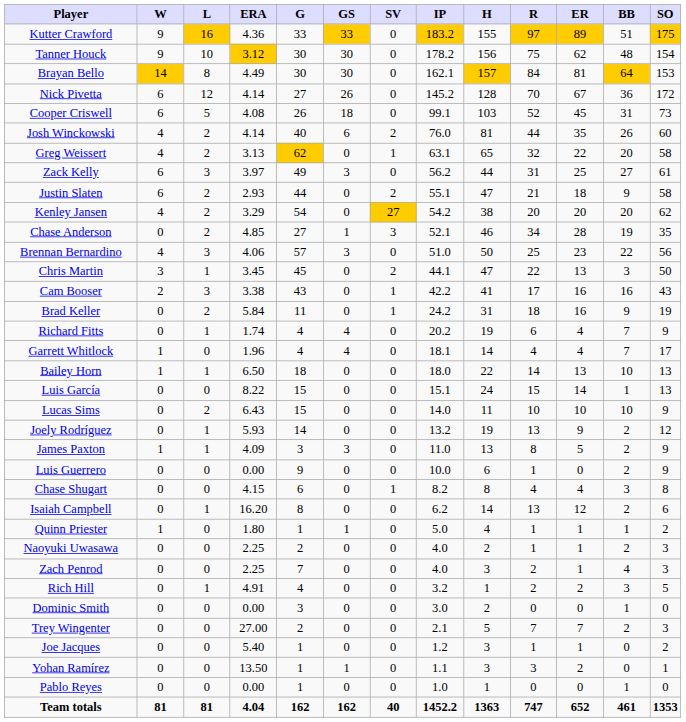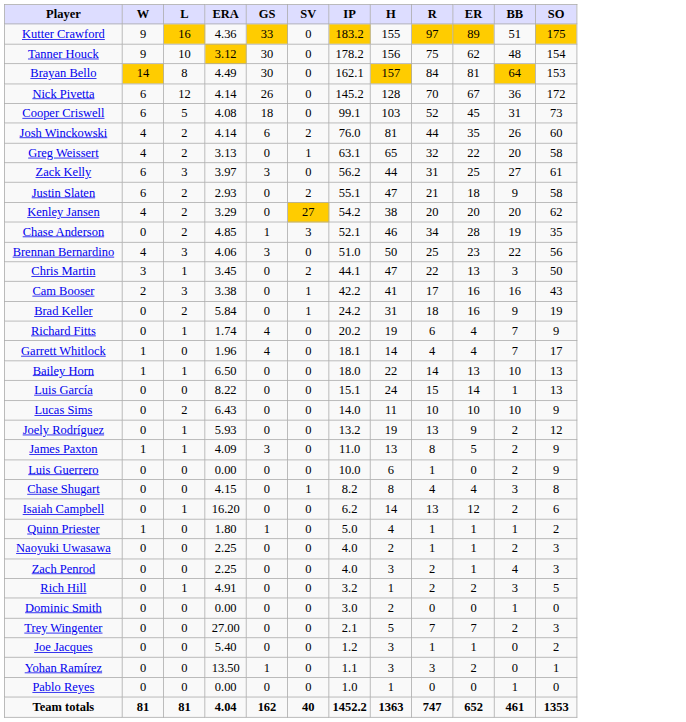- column: (300, 14)
